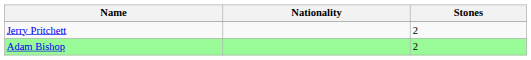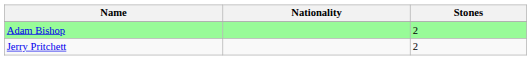rows swapped: (36, 46) <-> (37, 30)
